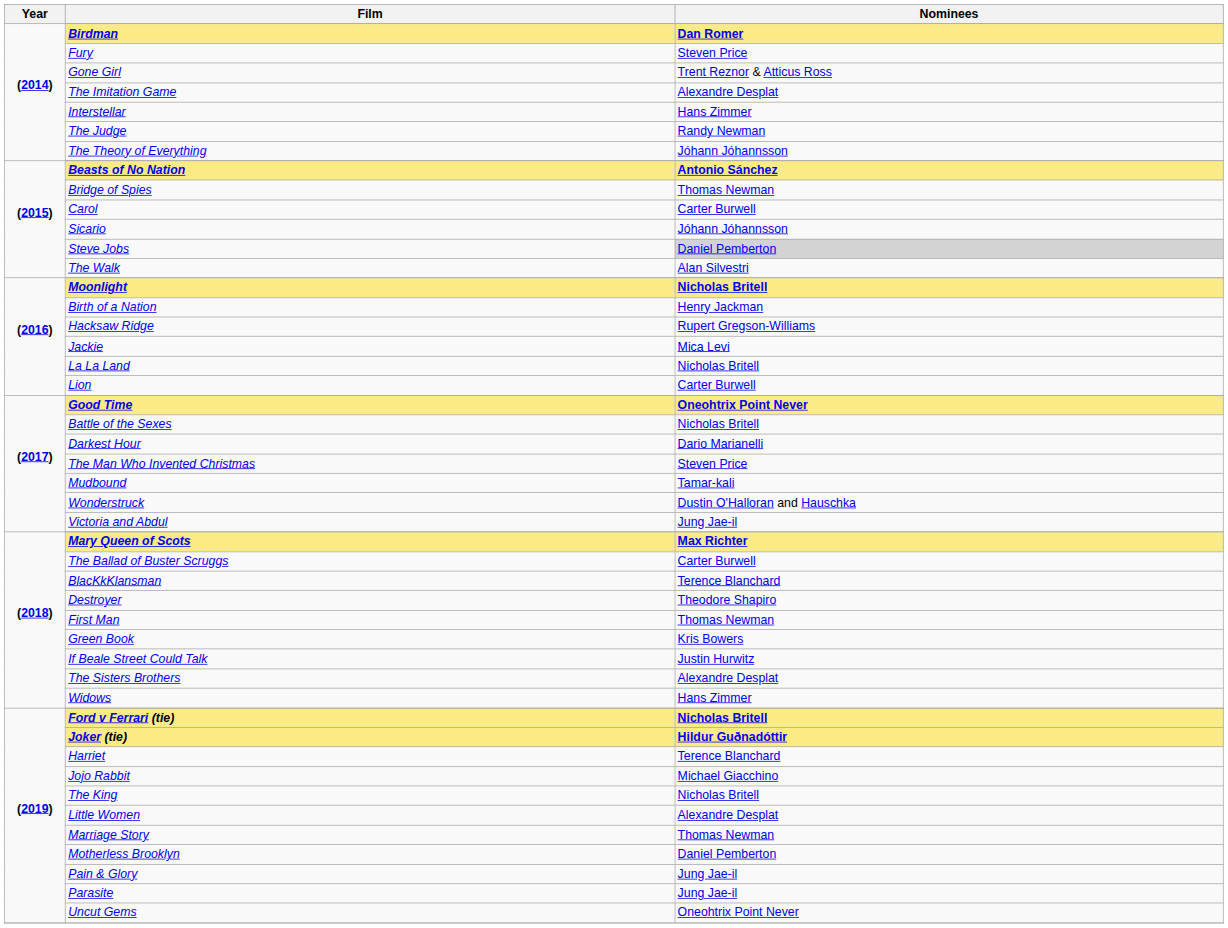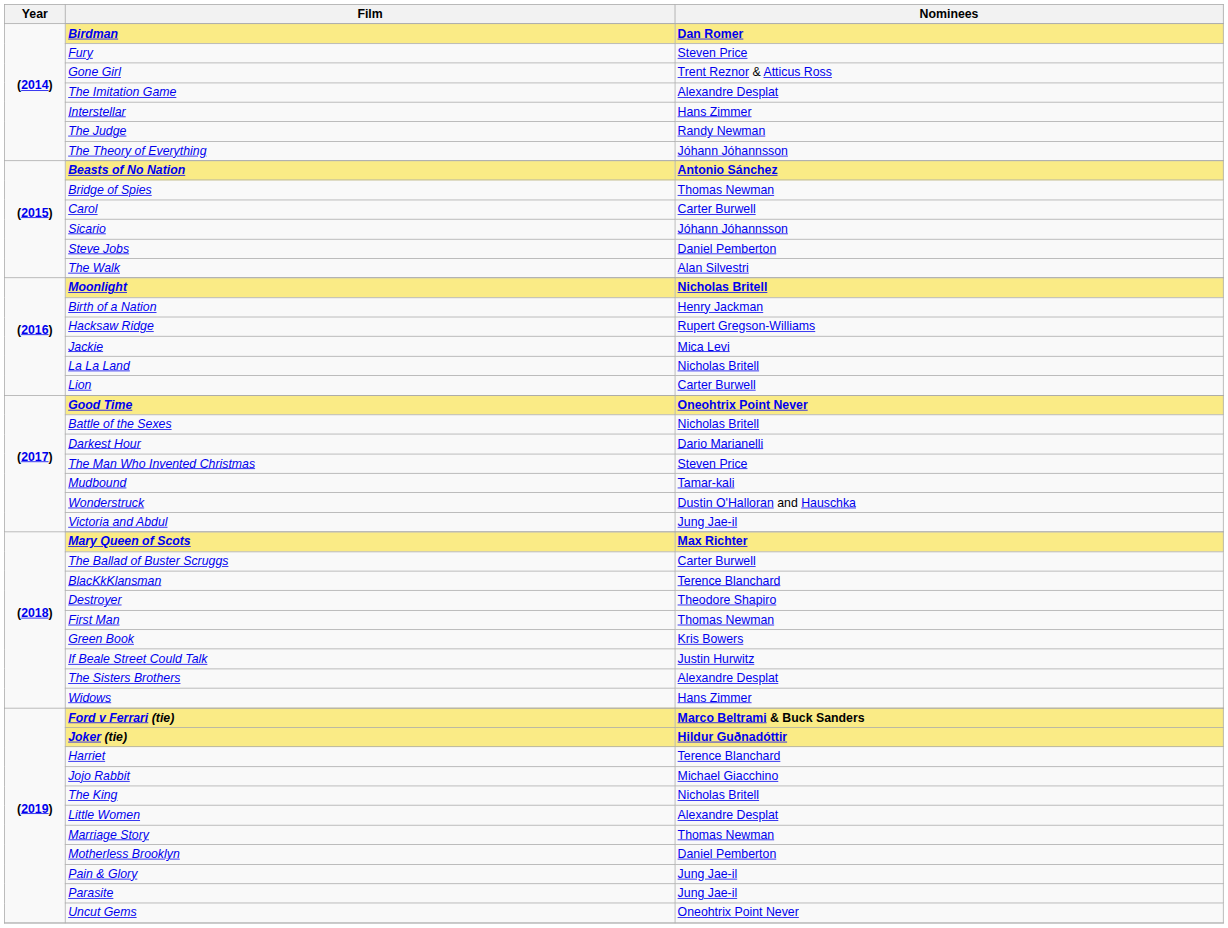(727, 248) lightgrey background -> (727, 248) no background
(722, 717) Nicholas Britell -> (771, 717) Marco Beltrami & Buck Sanders
